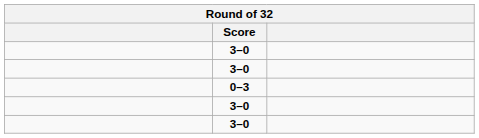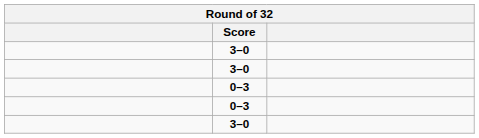(239, 106) 3–0 -> (239, 106) 0–3
